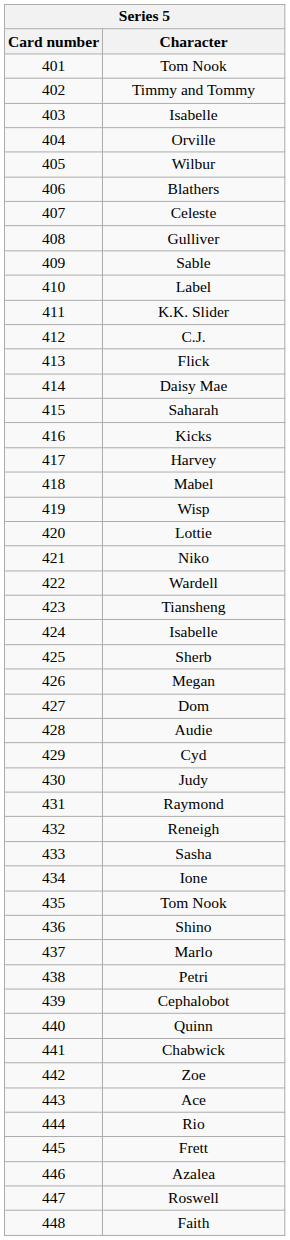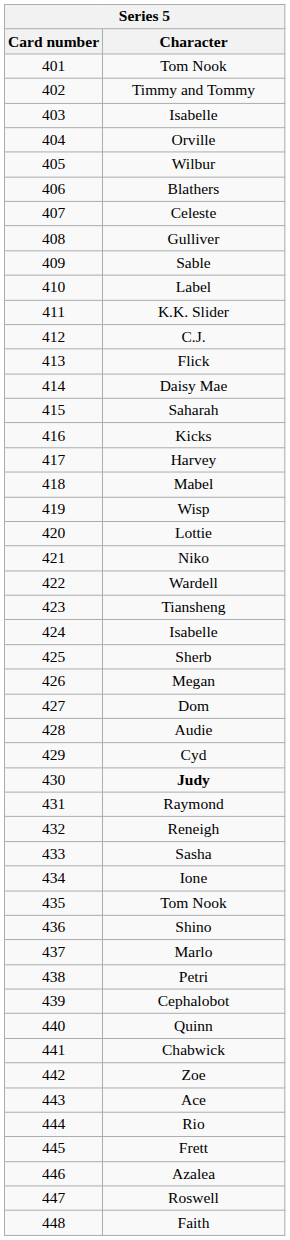(193, 779) normal -> (193, 779) bold
